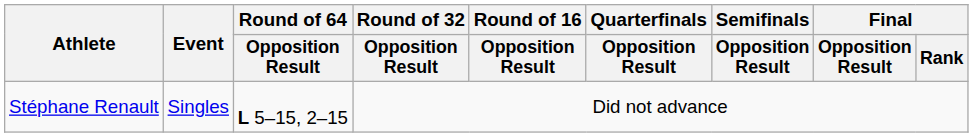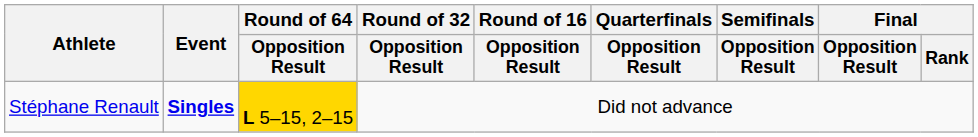(198, 107) normal -> (201, 107) bold
(293, 118) no background -> (298, 118) gold background
